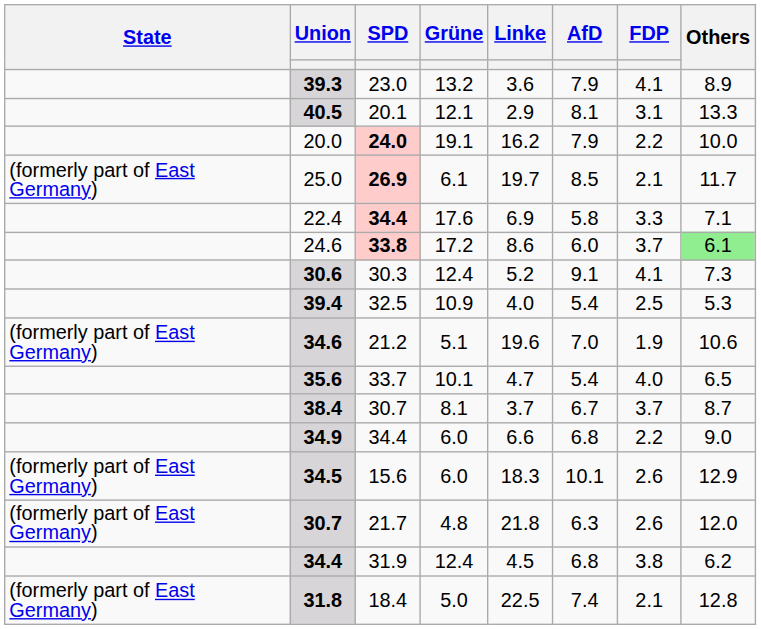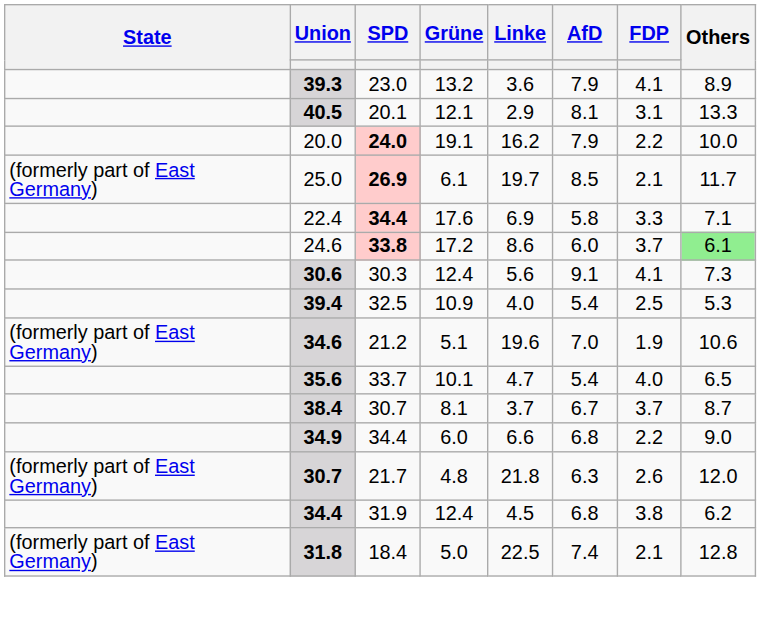(520, 275) 5.2 -> (520, 275) 5.6
- row: (323, 476)
